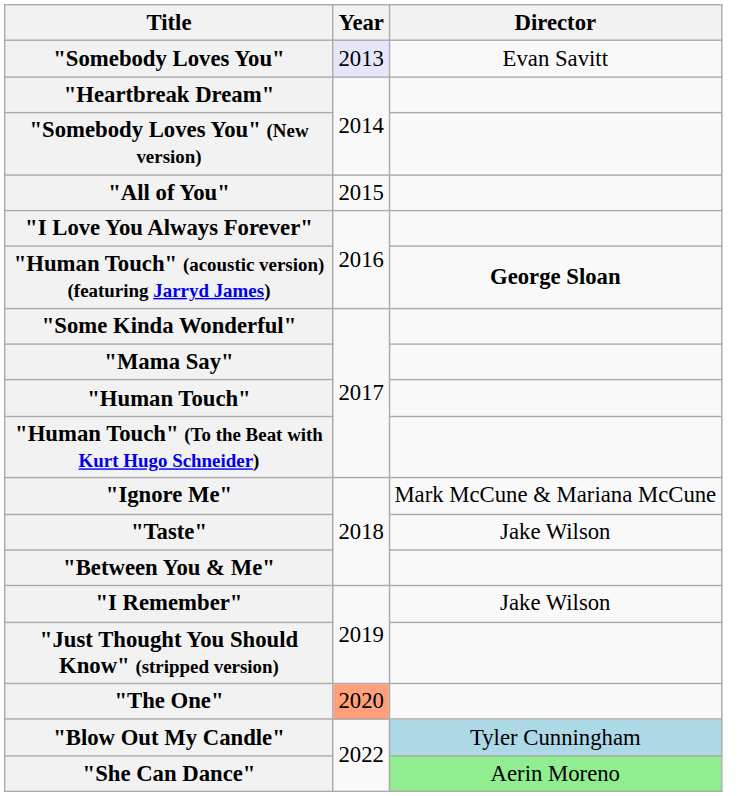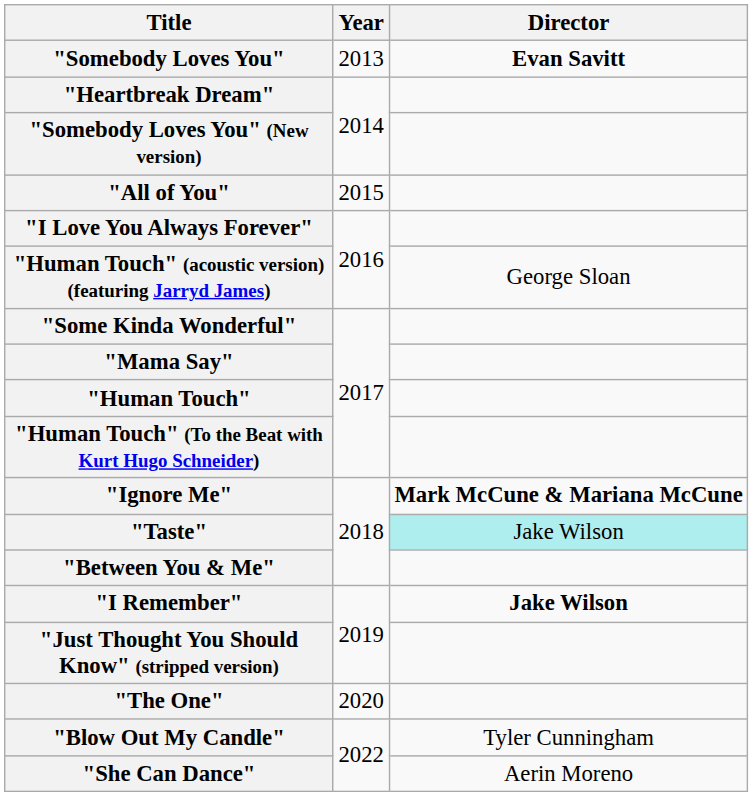(361, 58) lavender background -> (361, 58) no background
(555, 58) normal -> (569, 58) bold
(555, 277) bold -> (569, 277) normal
(555, 495) normal -> (569, 495) bold
(555, 531) no background -> (569, 531) paleturquoise background
(555, 603) normal -> (569, 603) bold
(361, 701) lightsalmon background -> (361, 701) no background
(555, 737) lightblue background -> (569, 737) no background
(555, 773) lightgreen background -> (569, 773) no background
